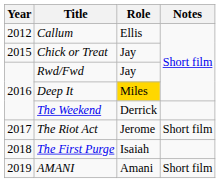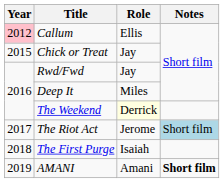(19, 33) no background -> (19, 33) pink background
(134, 91) gold background -> (134, 91) no background
(139, 110) no background -> (139, 110) lightyellow background
(188, 129) no background -> (188, 129) lightblue background
(188, 168) normal -> (189, 168) bold
